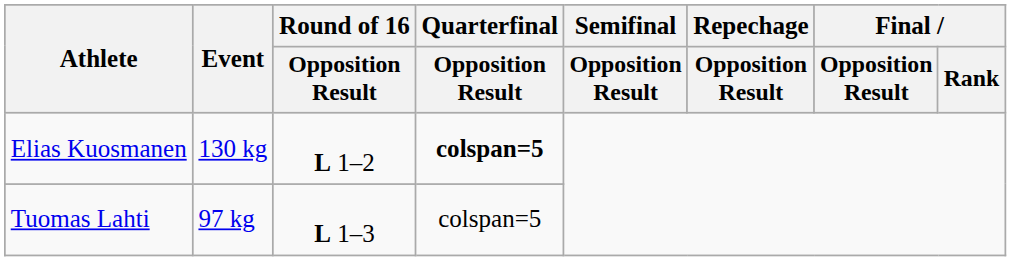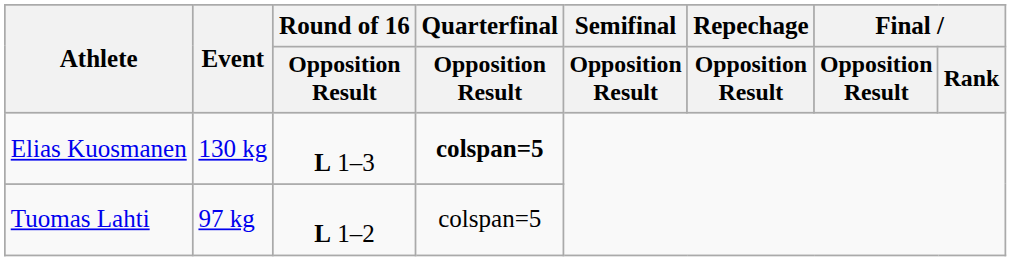(344, 163) L 1–2 -> (344, 163) L 1–3
(344, 234) L 1–3 -> (344, 234) L 1–2
